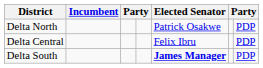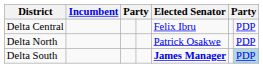rows swapped: (32, 26) <-> (35, 41)
(246, 56) no background -> (246, 56) lightblue background
